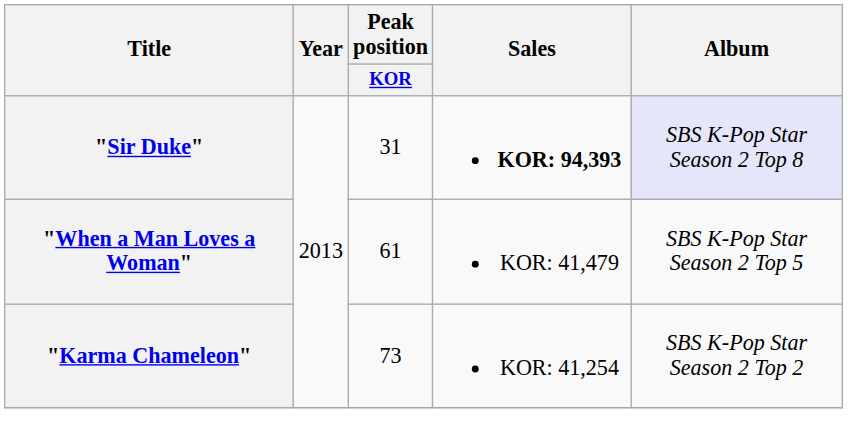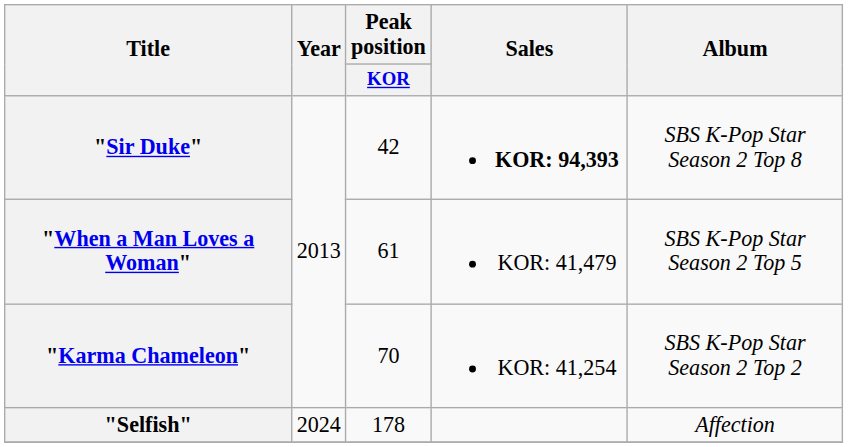(391, 147) 31 -> (388, 147) 42
(737, 147) lavender background -> (735, 147) no background
(391, 355) 73 -> (388, 355) 70
+ row: (148, 424)
